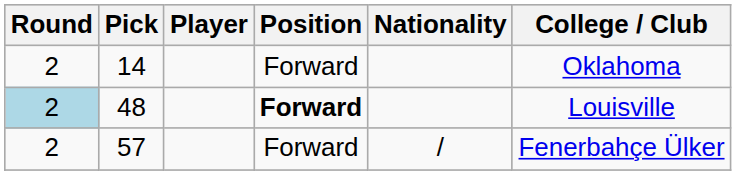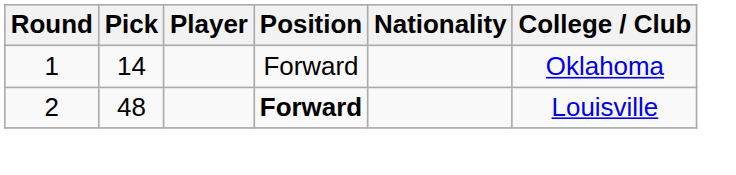(52, 66) 2 -> (52, 66) 1
(52, 107) lightblue background -> (52, 107) no background
- row: (131, 148)
